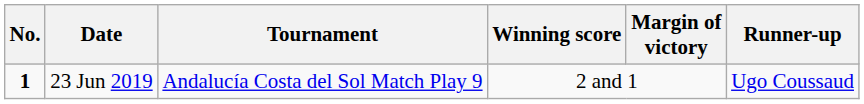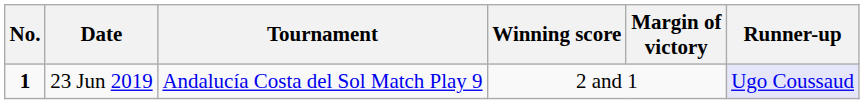(793, 81) no background -> (793, 81) lavender background
